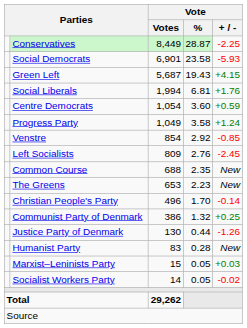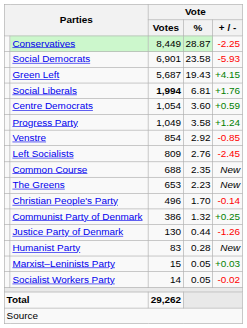(169, 91) normal -> (169, 91) bold
